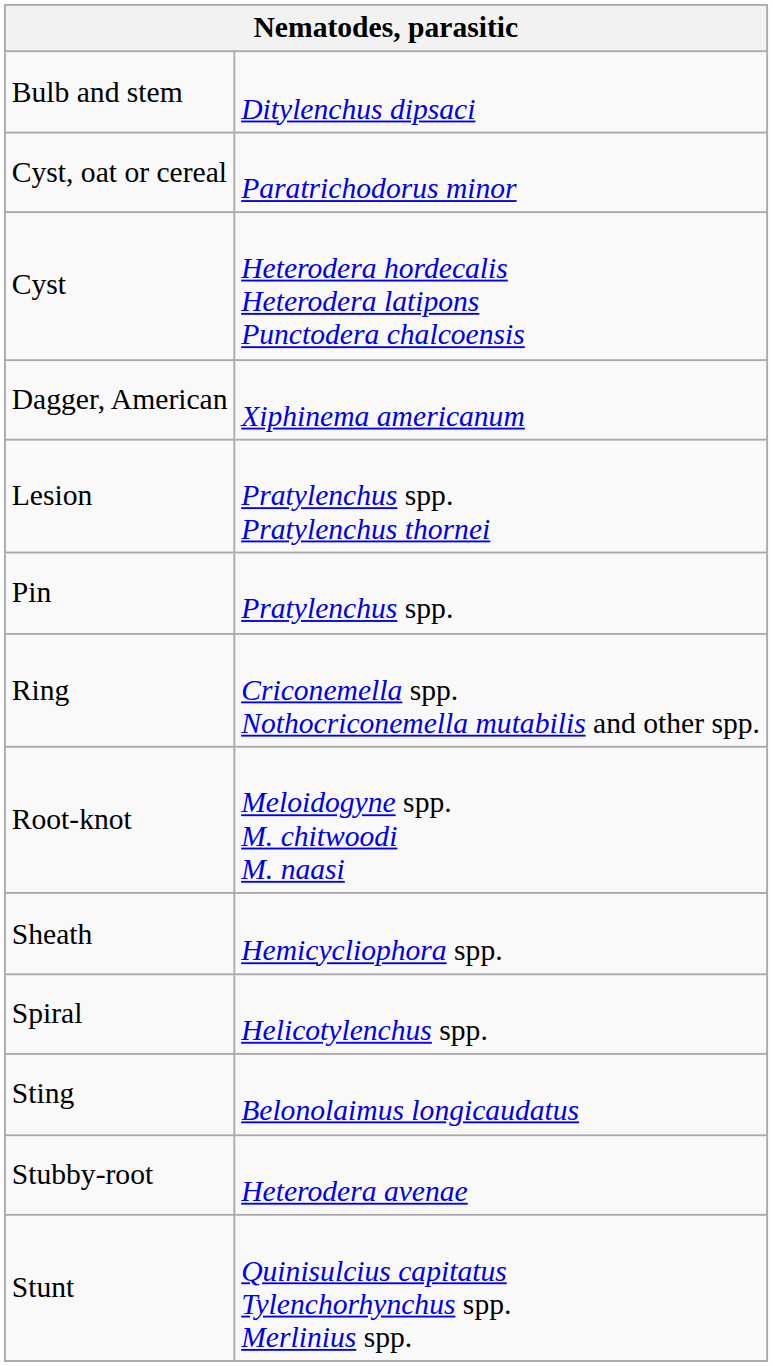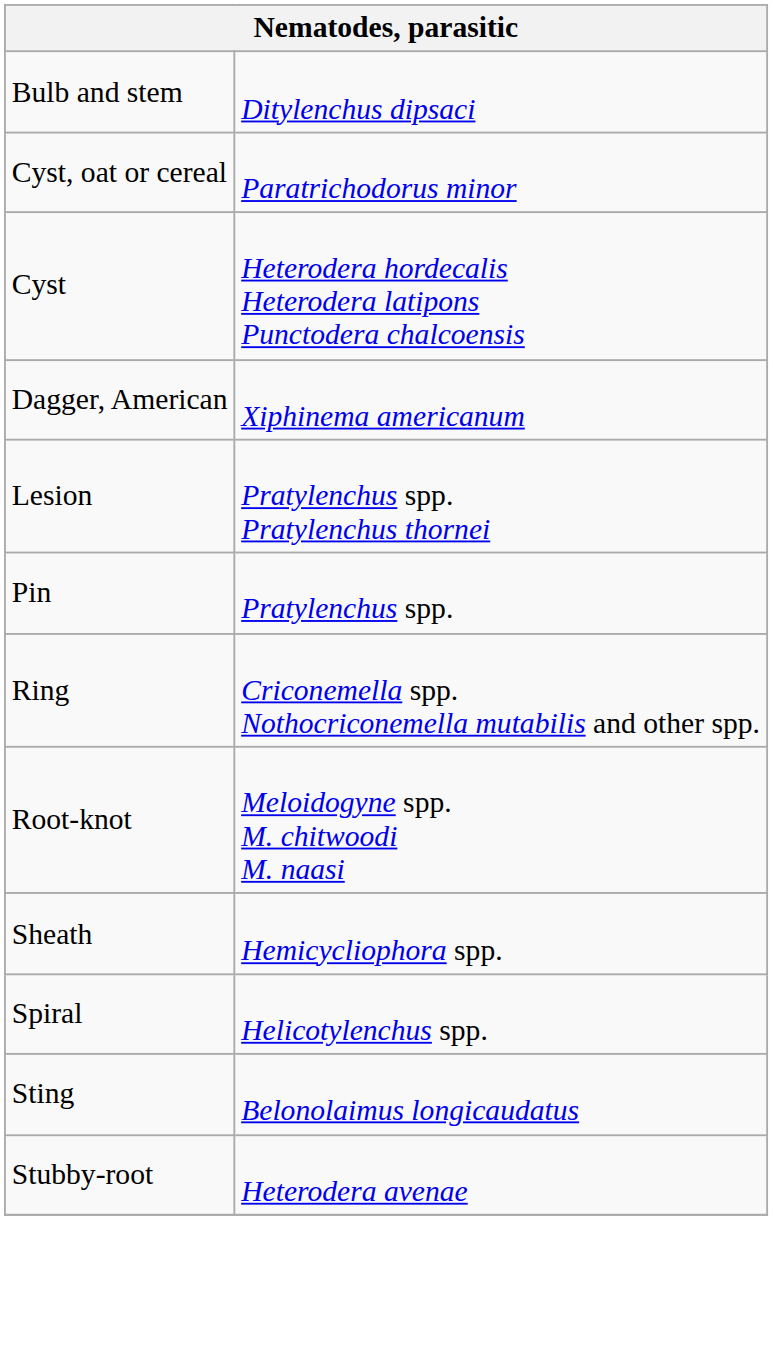- row: (43, 1287)
